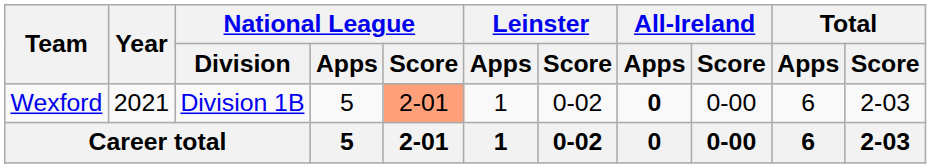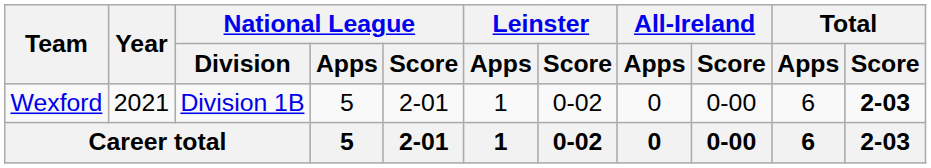(424, 102) lightsalmon background -> (424, 102) no background
(654, 102) bold -> (654, 102) normal
(885, 102) normal -> (885, 102) bold
